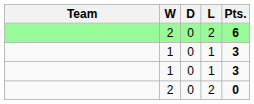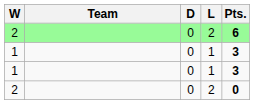columns swapped: (82, 14) <-> (170, 14)
